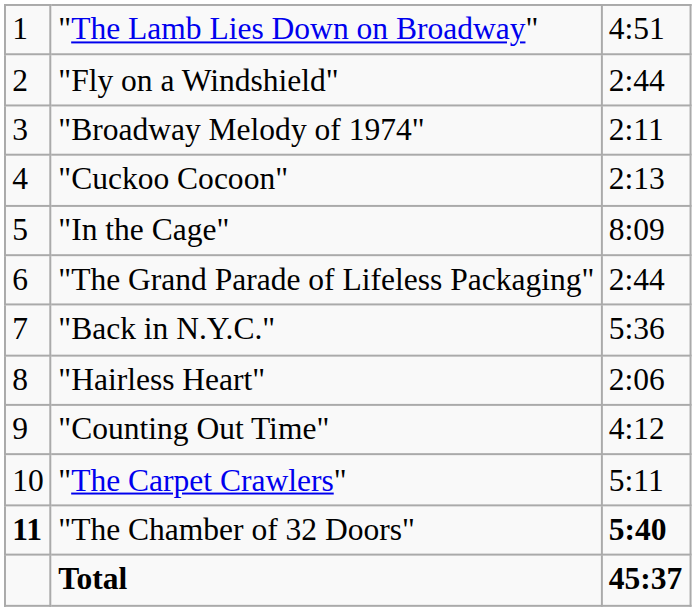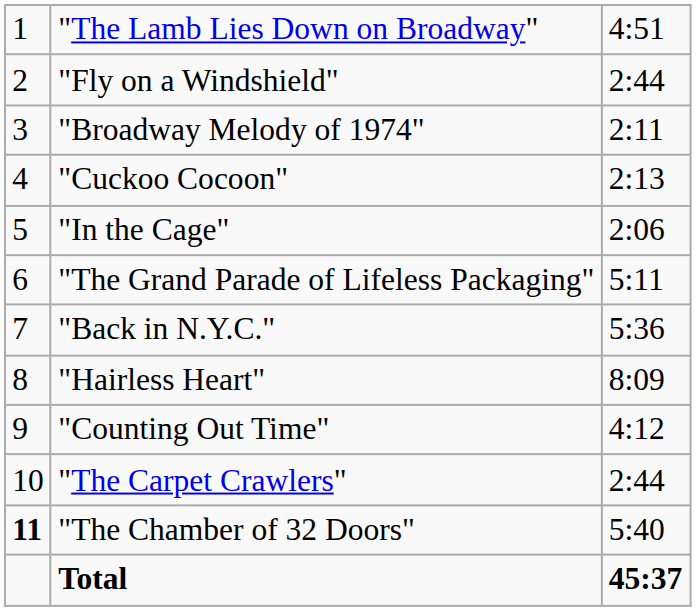(637, 229) 8:09 -> (637, 229) 2:06
(637, 279) 2:44 -> (636, 279) 5:11
(637, 379) 2:06 -> (637, 379) 8:09
(636, 479) 5:11 -> (637, 479) 2:44
(638, 529) bold -> (637, 529) normal
